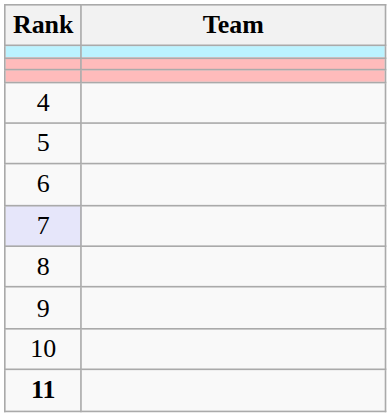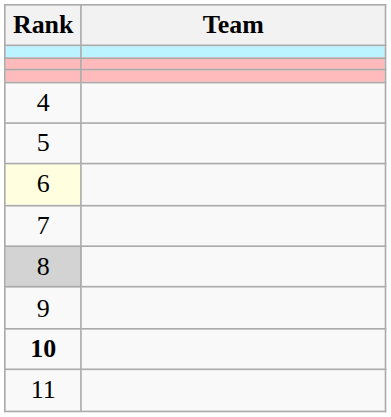(43, 184) no background -> (43, 184) lightyellow background
(43, 225) lavender background -> (43, 225) no background
(43, 266) no background -> (43, 266) lightgrey background
(43, 348) normal -> (43, 348) bold
(43, 389) bold -> (43, 389) normal
